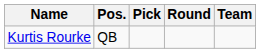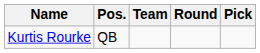columns swapped: (235, 15) <-> (147, 15)
